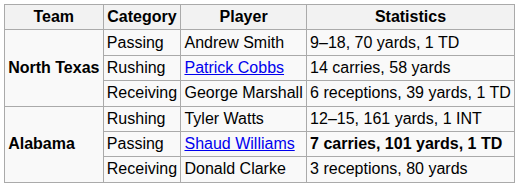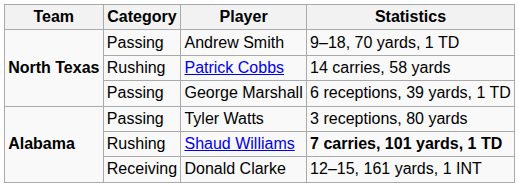(142, 93) Receiving -> (135, 93) Passing
(136, 118) Rushing -> (135, 118) Passing
(396, 118) 12–15, 161 yards, 1 INT -> (389, 118) 3 receptions, 80 yards
(135, 144) Passing -> (136, 144) Rushing
(389, 169) 3 receptions, 80 yards -> (396, 169) 12–15, 161 yards, 1 INT
